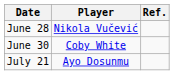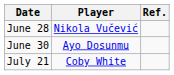(96, 45) Coby White -> (96, 45) Ayo Dosunmu
(96, 61) Ayo Dosunmu -> (96, 61) Coby White
